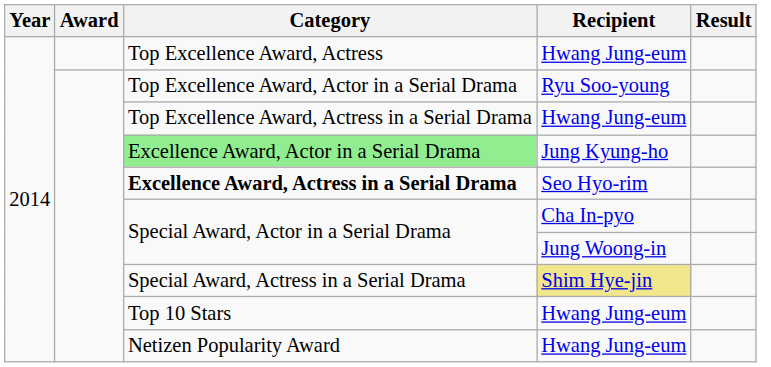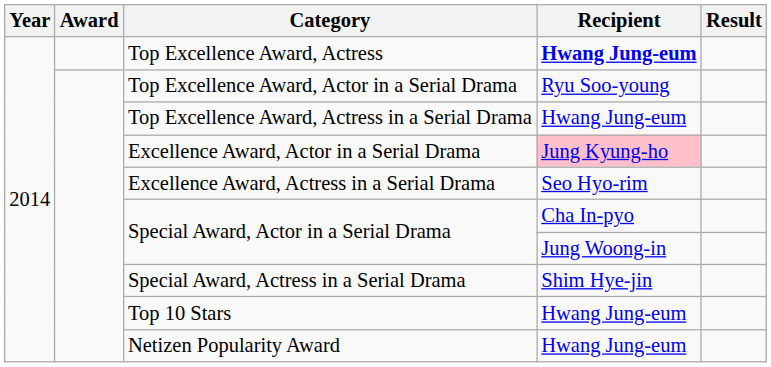(614, 53) normal -> (619, 53) bold
(304, 150) lightgreen background -> (304, 150) no background
(605, 150) no background -> (605, 150) pink background
(322, 183) bold -> (312, 183) normal
(597, 280) khaki background -> (597, 280) no background
